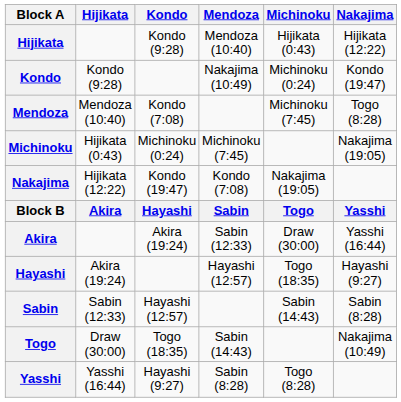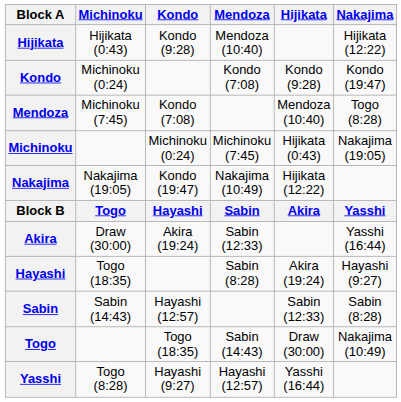columns swapped: (105, 14) <-> (298, 14)
(231, 77) Nakajima (10:49) -> (242, 77) Kondo (7:08)
(231, 183) Kondo (7:08) -> (242, 183) Nakajima (10:49)
(231, 273) Hayashi (12:57) -> (242, 273) Sabin (8:28)
(231, 379) Sabin (8:28) -> (242, 379) Hayashi (12:57)
